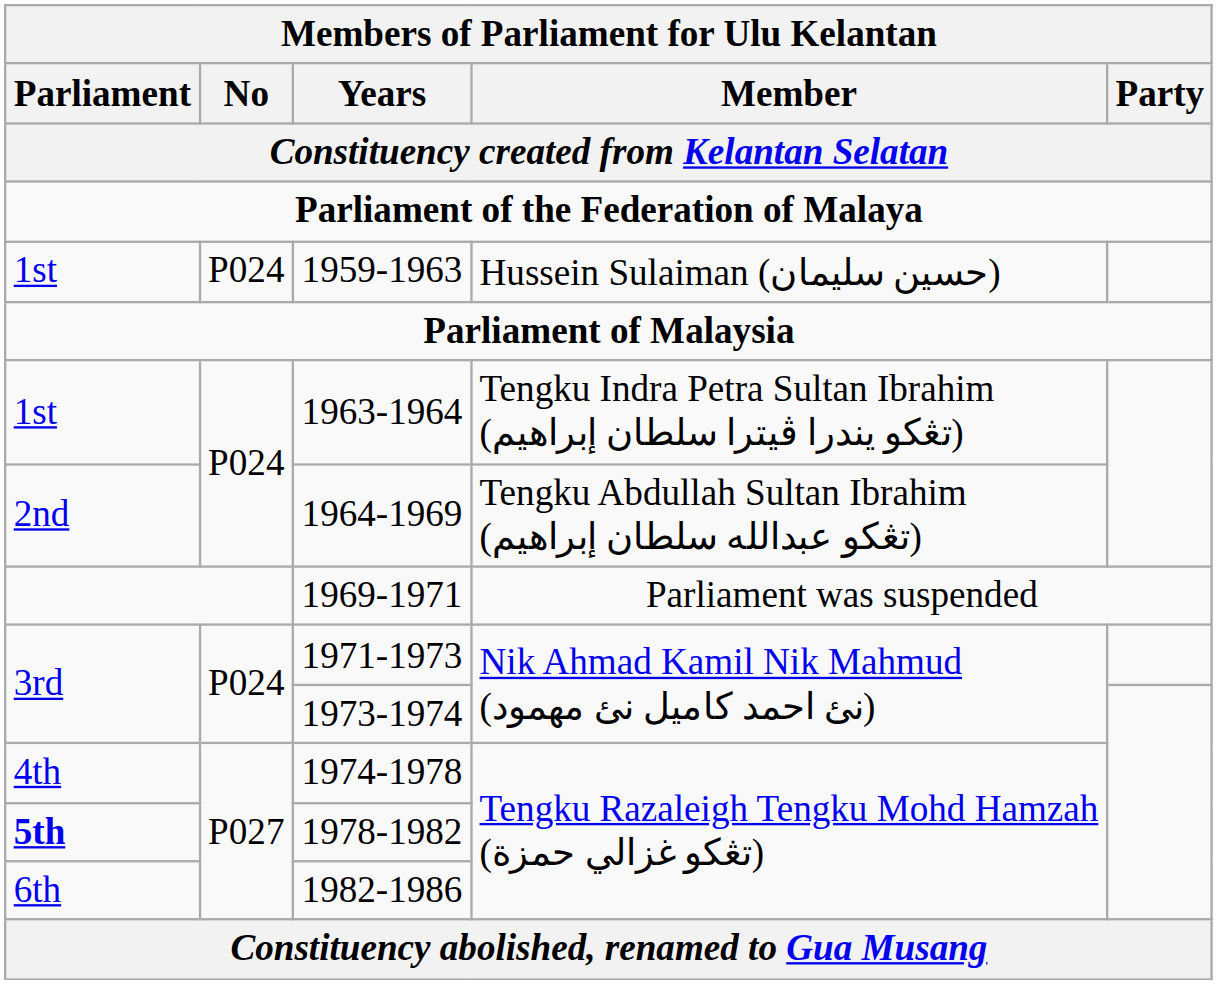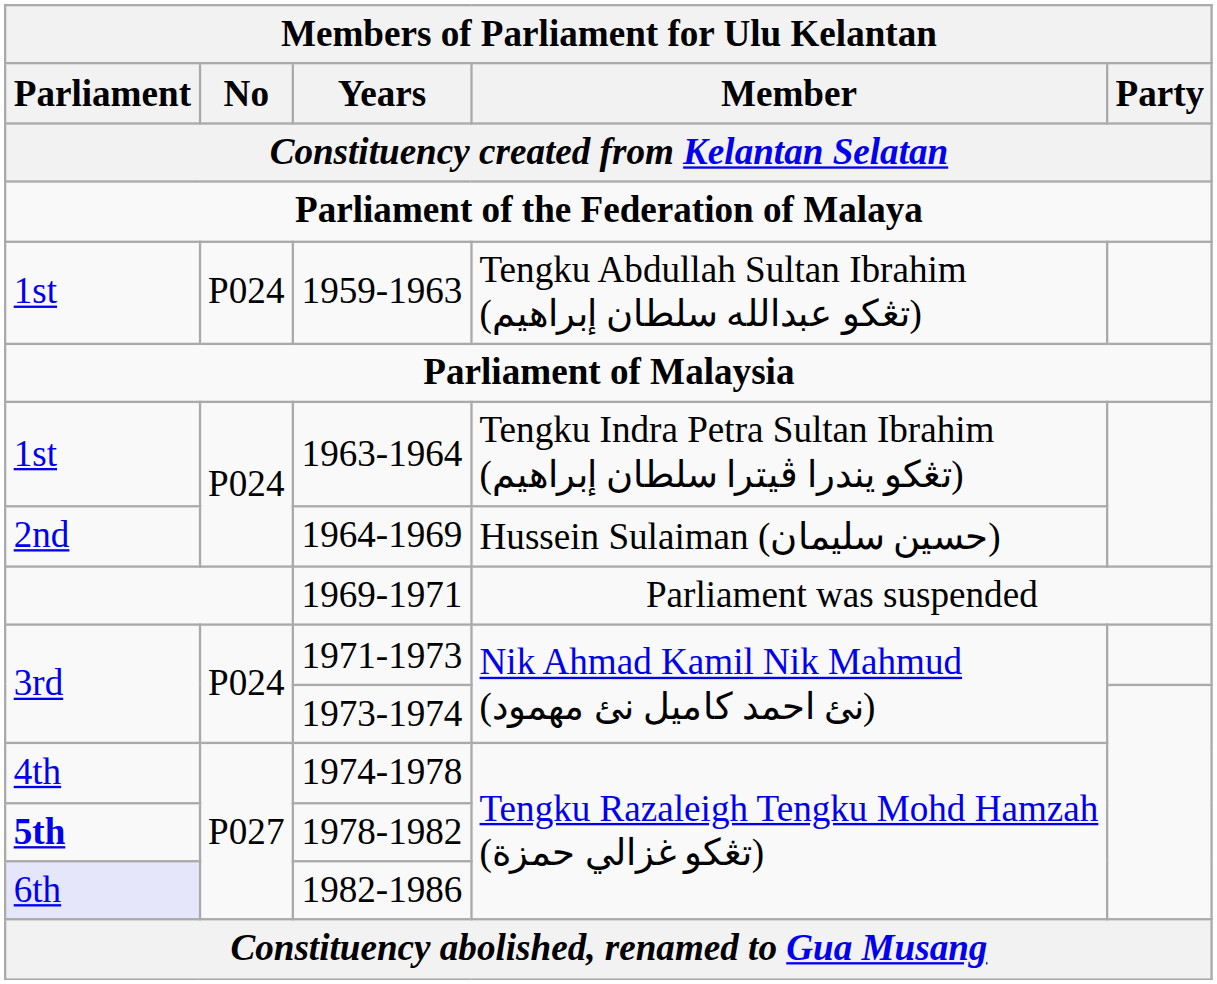(740, 271) Hussein Sulaiman (حسين سليمان) -> (723, 291) Tengku Abdullah Sultan Ibrahim (تڠكو عبدالله سلطان إبراهيم)
(723, 514) Tengku Abdullah Sultan Ibrahim (تڠكو عبدالله سلطان إبراهيم) -> (740, 536) Hussein Sulaiman (حسين سليمان)
(37, 889) no background -> (37, 889) lavender background
